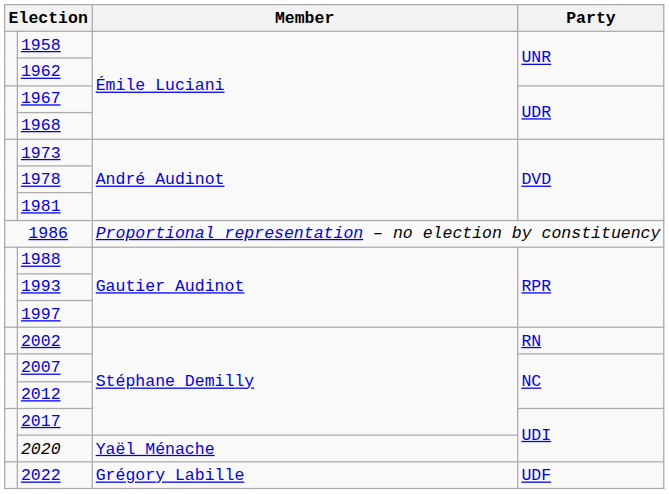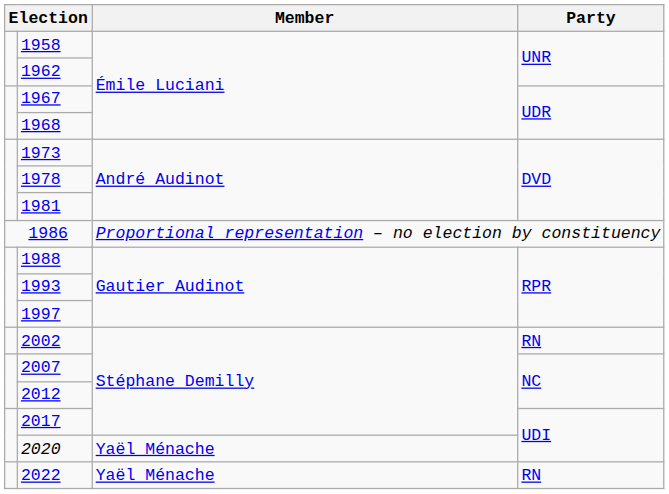(170, 476) Grégory Labille -> (155, 476) Yaël Ménache
(536, 476) UDF -> (531, 476) RN
